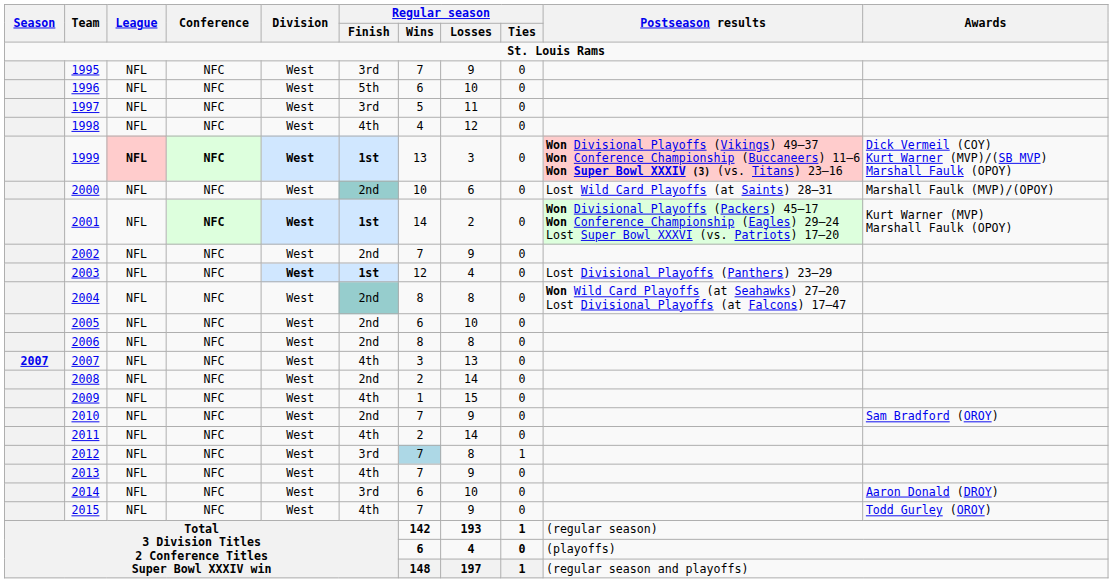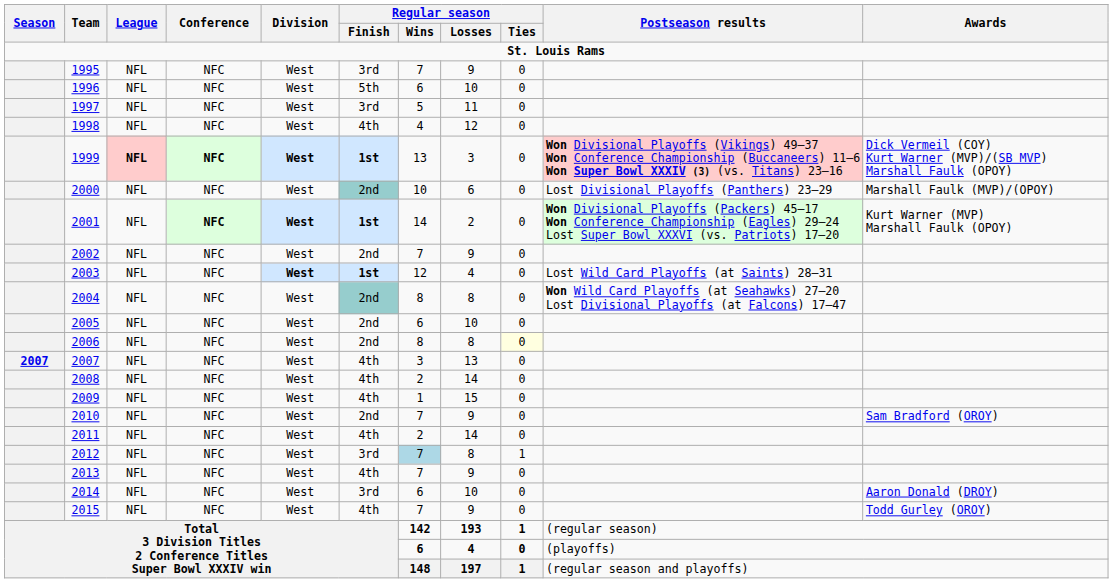(689, 190) Lost Wild Card Playoffs (at Saints) 28–31 -> (689, 190) Lost Divisional Playoffs (Panthers) 23–29
(689, 273) Lost Divisional Playoffs (Panthers) 23–29 -> (689, 273) Lost Wild Card Playoffs (at Saints) 28–31
(522, 342) no background -> (522, 342) lightyellow background
(369, 380) 2nd -> (369, 380) 4th
